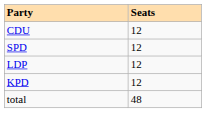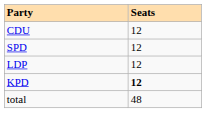(136, 82) normal -> (136, 82) bold
